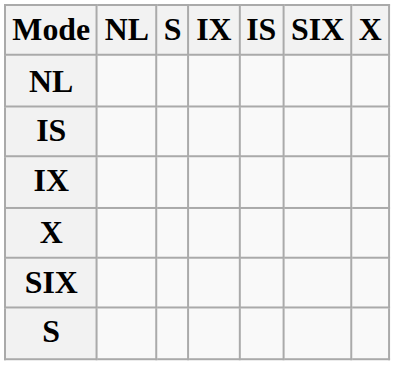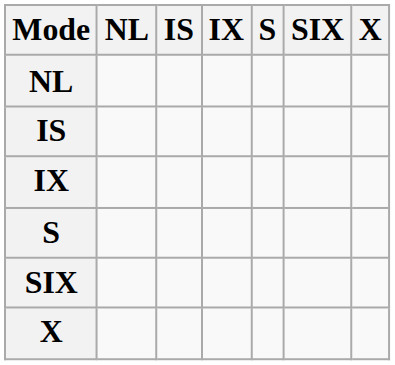columns swapped: (261, 29) <-> (173, 29)
(51, 231) X -> (51, 231) S
(51, 332) S -> (51, 332) X
